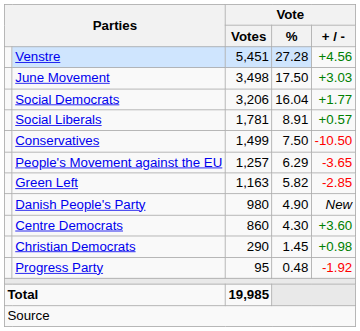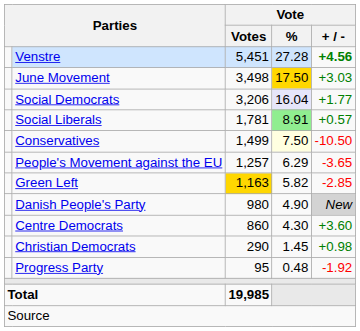(335, 57) normal -> (335, 57) bold
(292, 78) no background -> (292, 78) gold background
(292, 99) no background -> (292, 99) lavender background
(295, 120) no background -> (295, 120) lightgreen background
(295, 141) no background -> (295, 141) lightyellow background
(252, 183) no background -> (252, 183) gold background
(339, 204) no background -> (339, 204) lightgrey background
